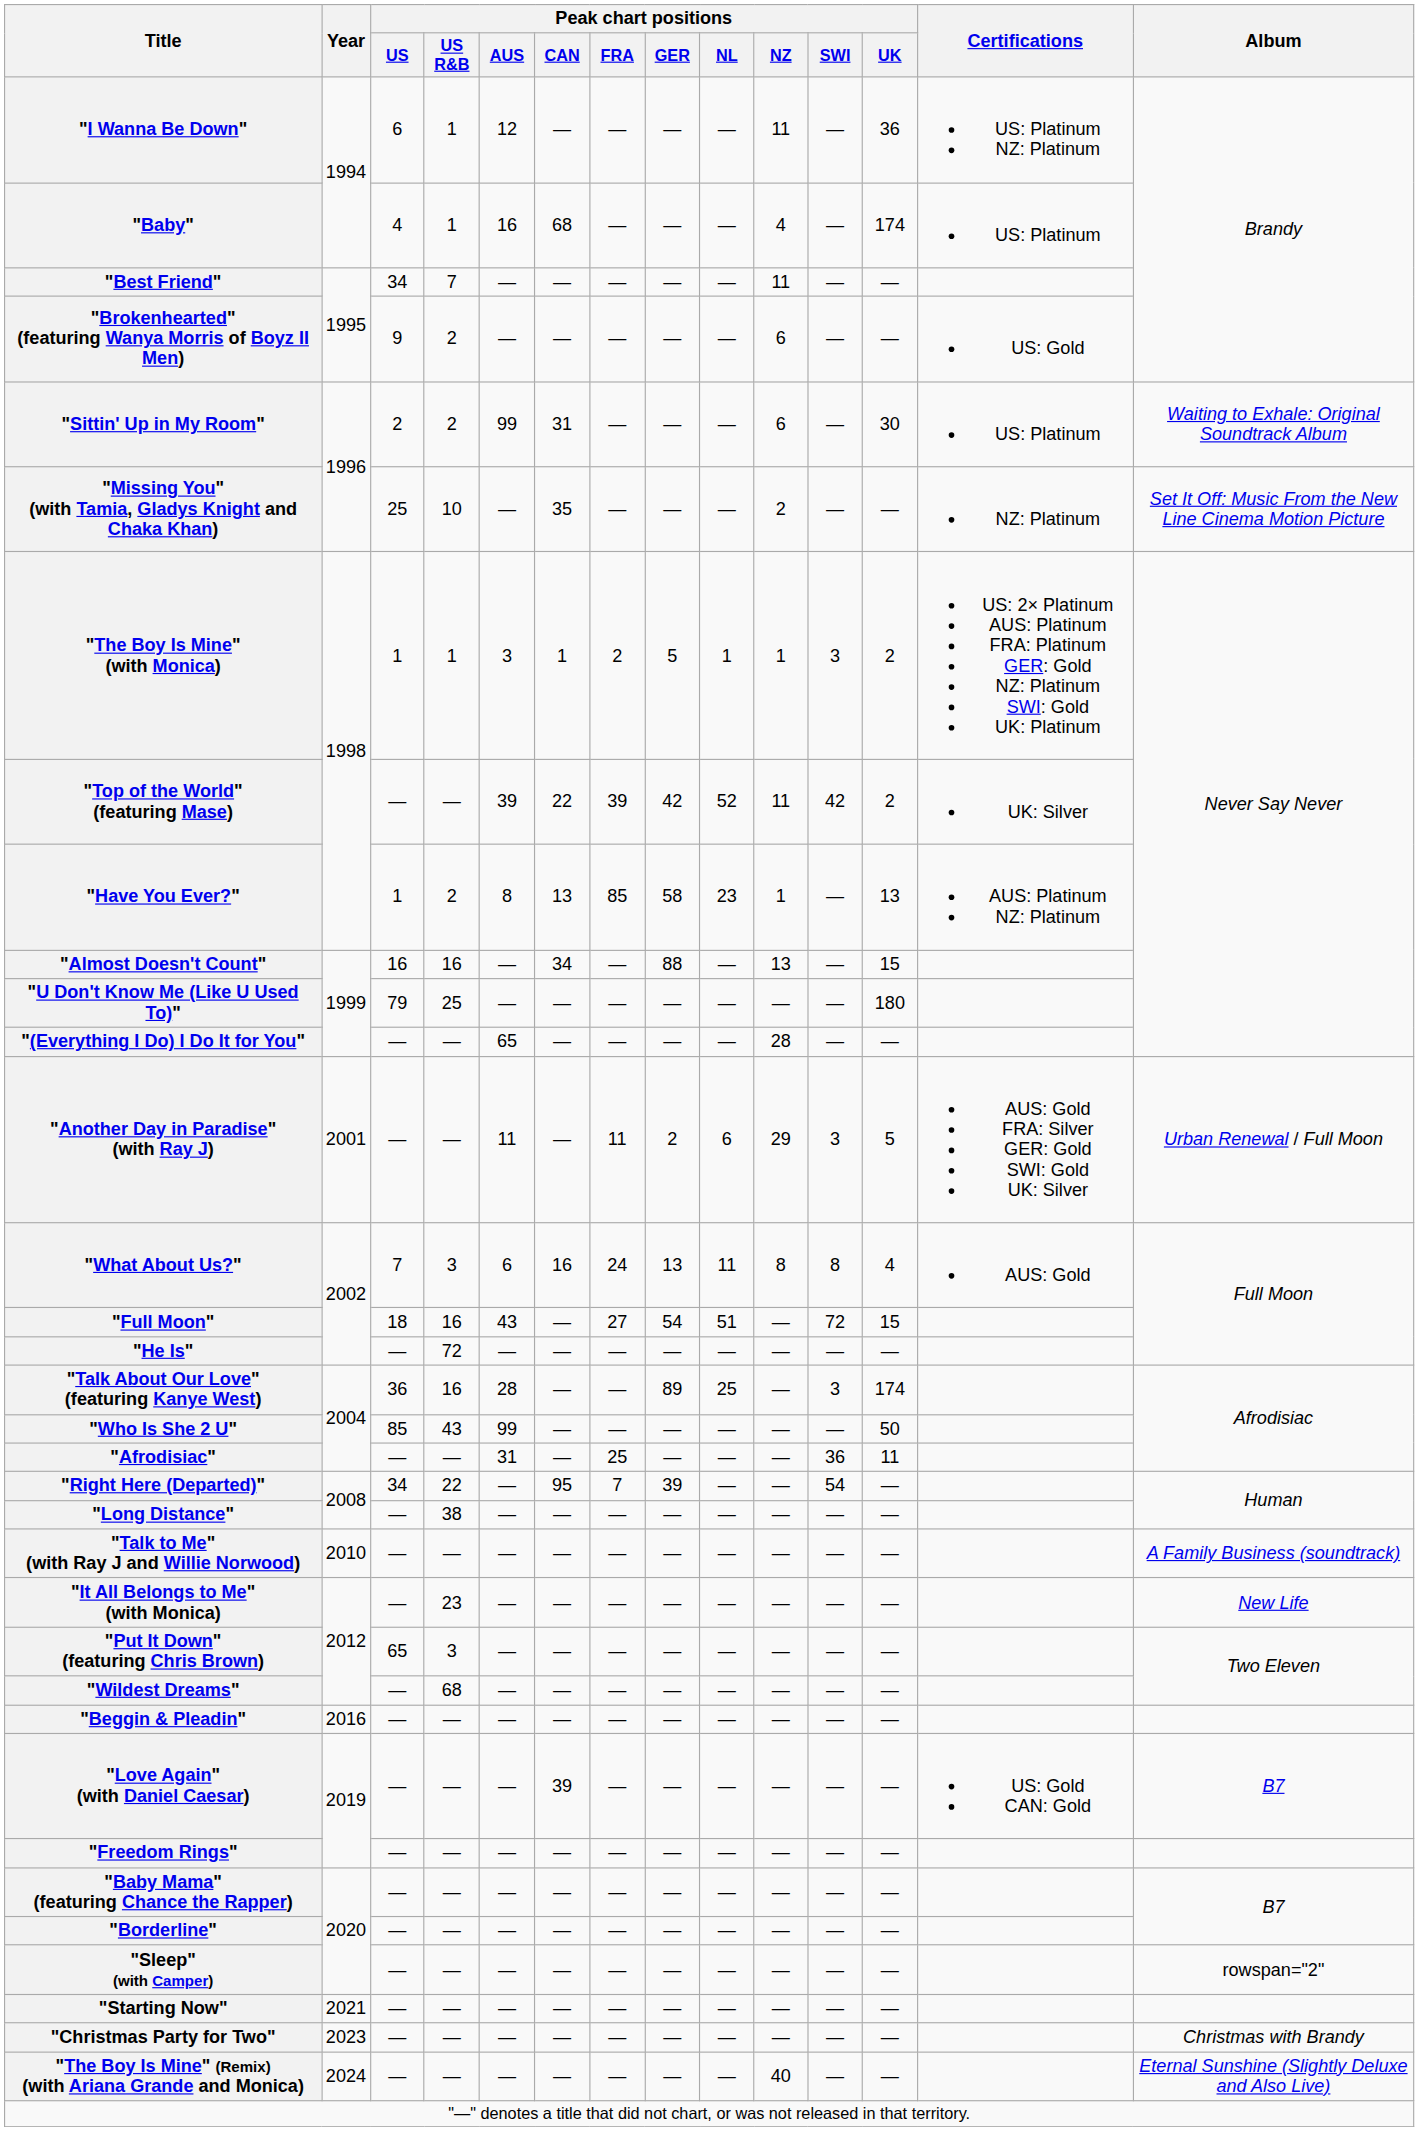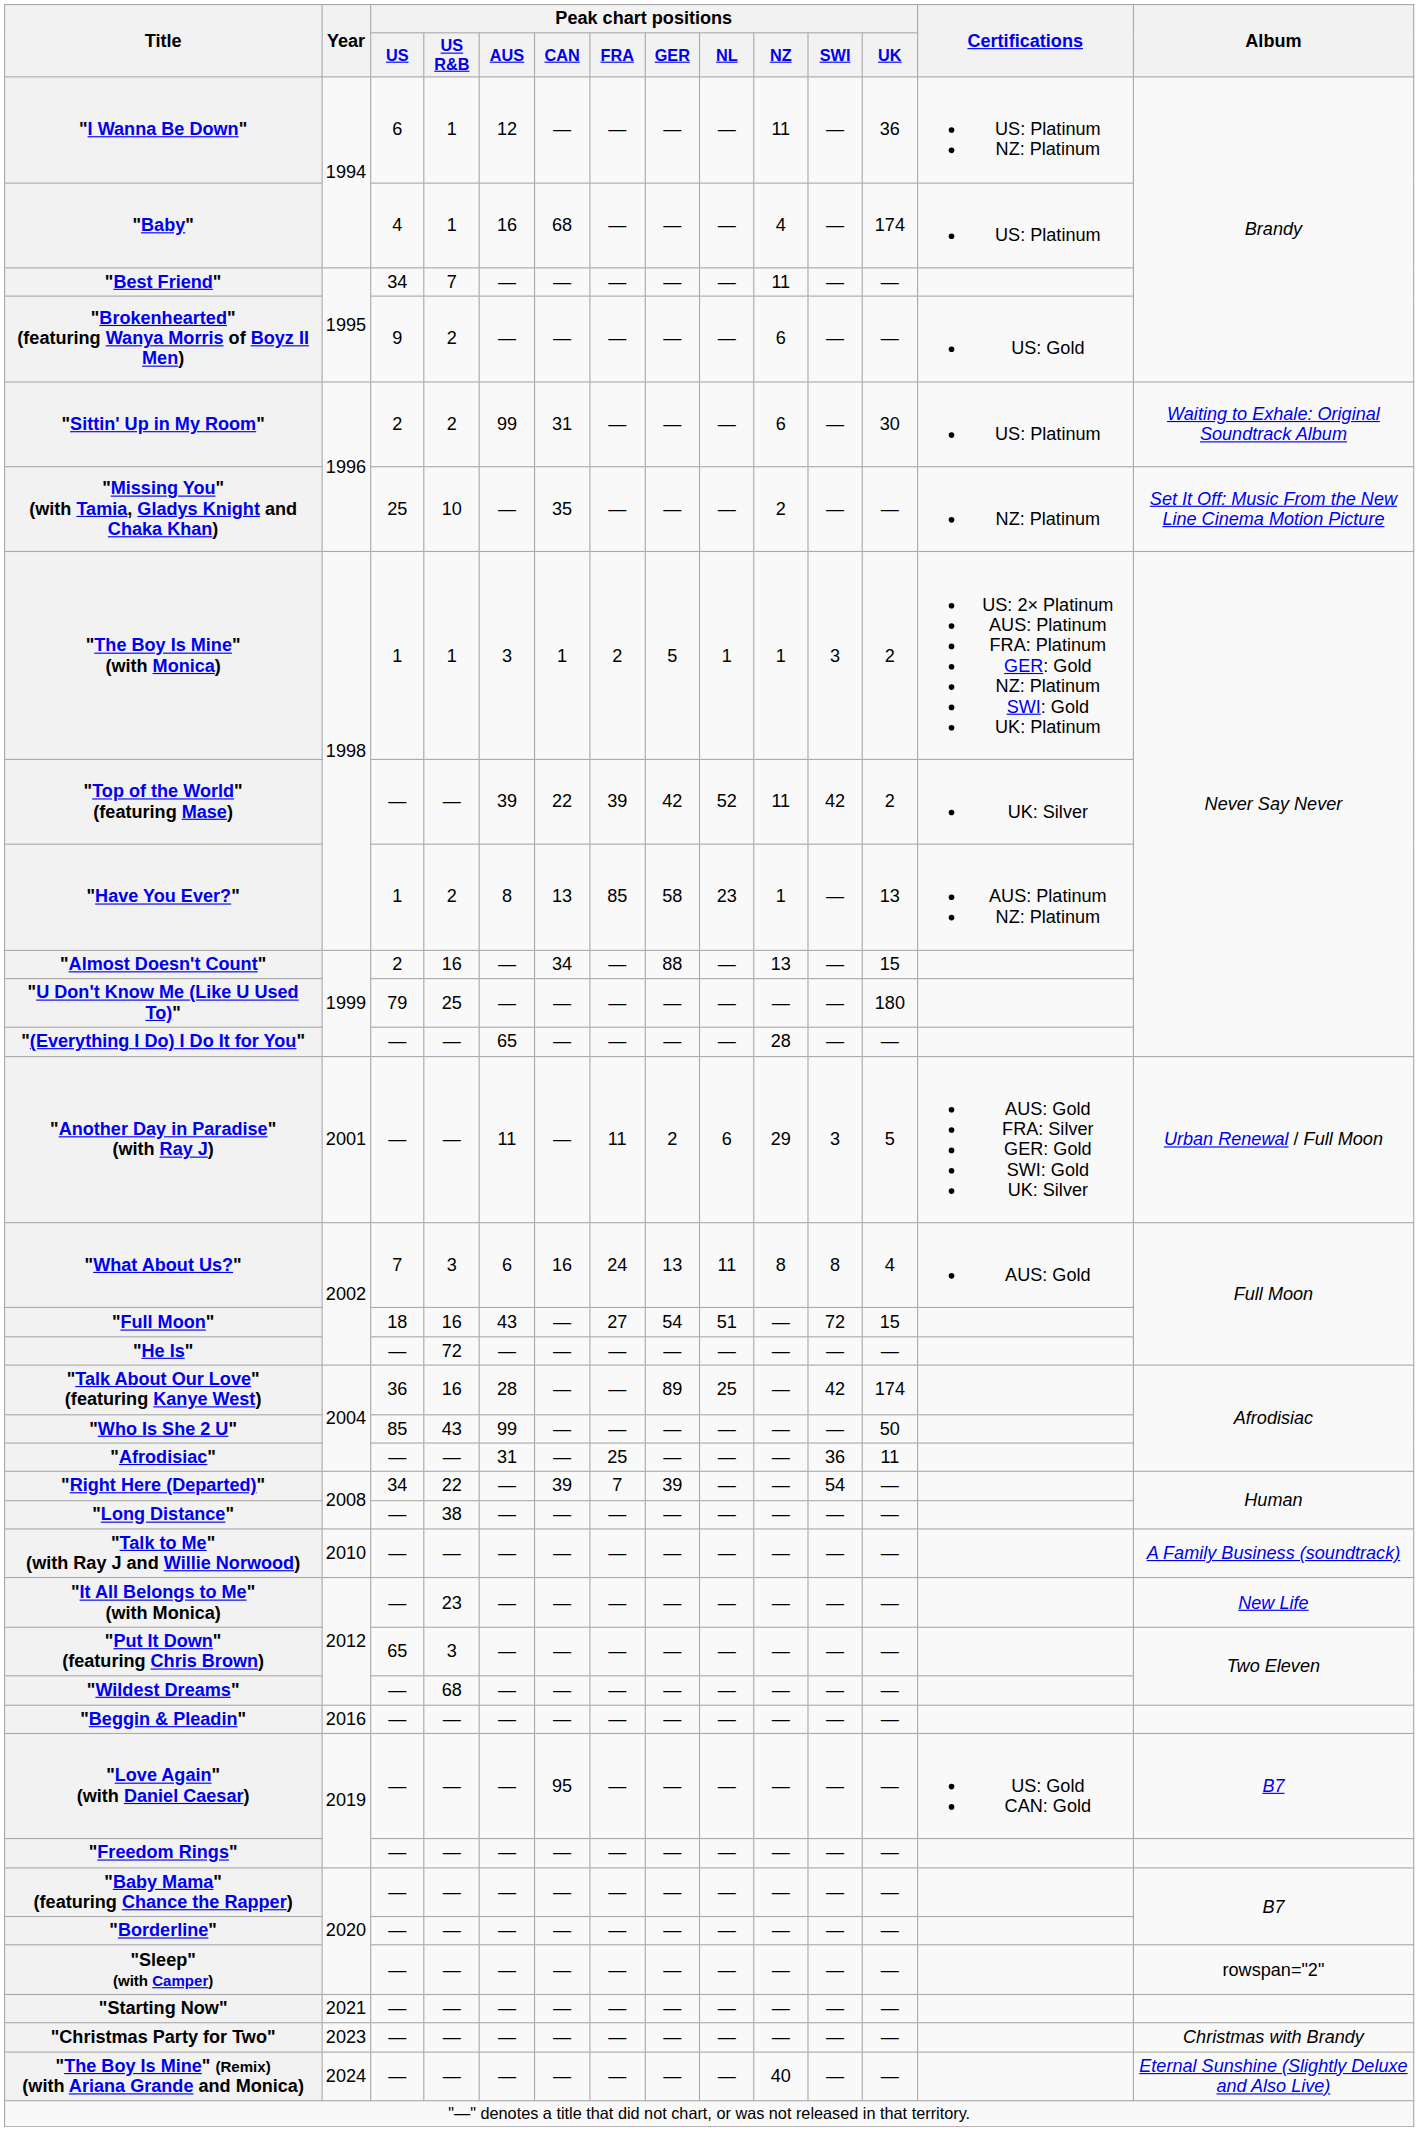(397, 964) 16 -> (397, 964) 2
(835, 1389) 3 -> (835, 1389) 42
(562, 1485) 95 -> (562, 1485) 39
(562, 1786) 39 -> (562, 1786) 95
